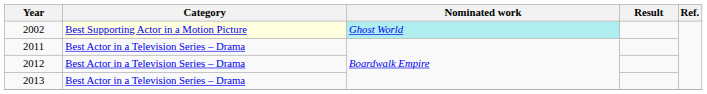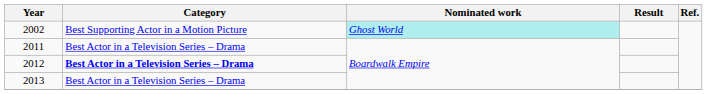(156, 30) lightyellow background -> (156, 30) no background
(155, 64) normal -> (159, 64) bold
